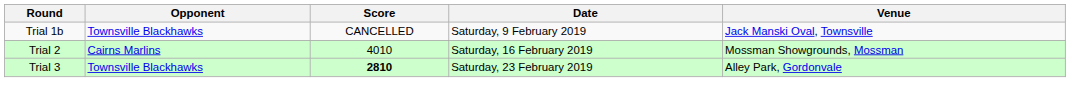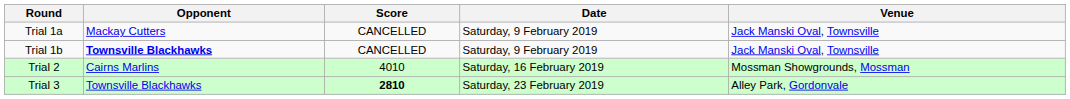+ row: (44, 31)
(145, 31) normal -> (149, 49) bold
